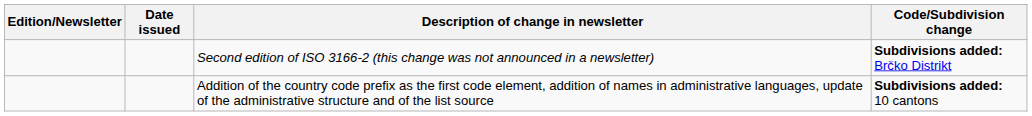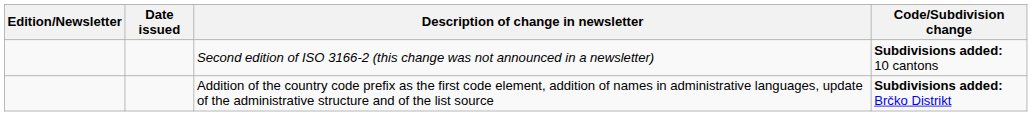(938, 57) Subdivisions added: Brčko Distrikt -> (938, 57) Subdivisions added: 10 cantons
(938, 93) Subdivisions added: 10 cantons -> (938, 93) Subdivisions added: Brčko Distrikt
